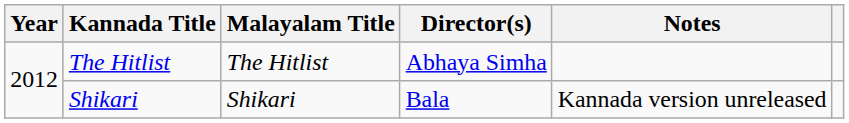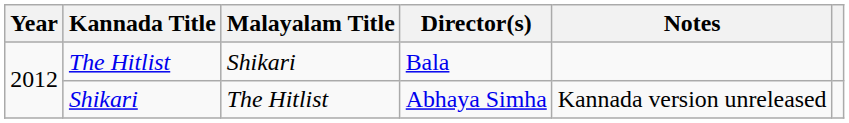(277, 61) The Hitlist -> (261, 61) Shikari
(476, 61) Abhaya Simha -> (428, 61) Bala
(261, 99) Shikari -> (277, 99) The Hitlist
(428, 99) Bala -> (476, 99) Abhaya Simha
